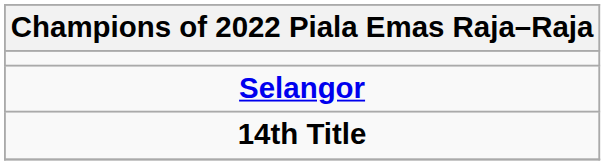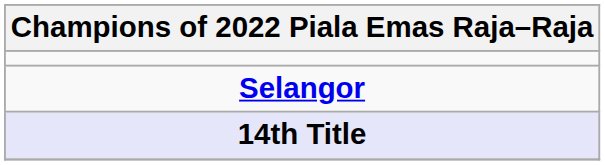(302, 134) no background -> (302, 134) lavender background
